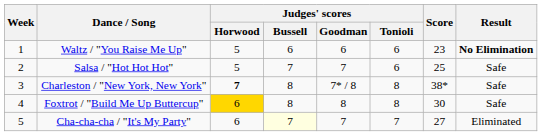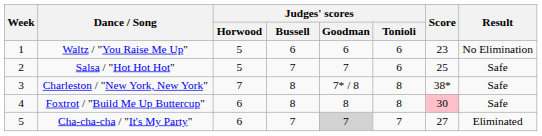(496, 49) bold -> (498, 49) normal
(237, 85) bold -> (239, 85) normal
(237, 103) gold background -> (239, 103) no background
(440, 103) no background -> (442, 103) pink background
(290, 121) lightyellow background -> (293, 121) no background
(343, 121) no background -> (346, 121) lightgrey background
